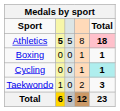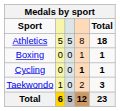(60, 40) bold -> (60, 40) normal
(102, 40) pink background -> (102, 40) no background
(82, 70) normal -> (82, 70) bold
(102, 70) paleturquoise background -> (102, 70) no background
